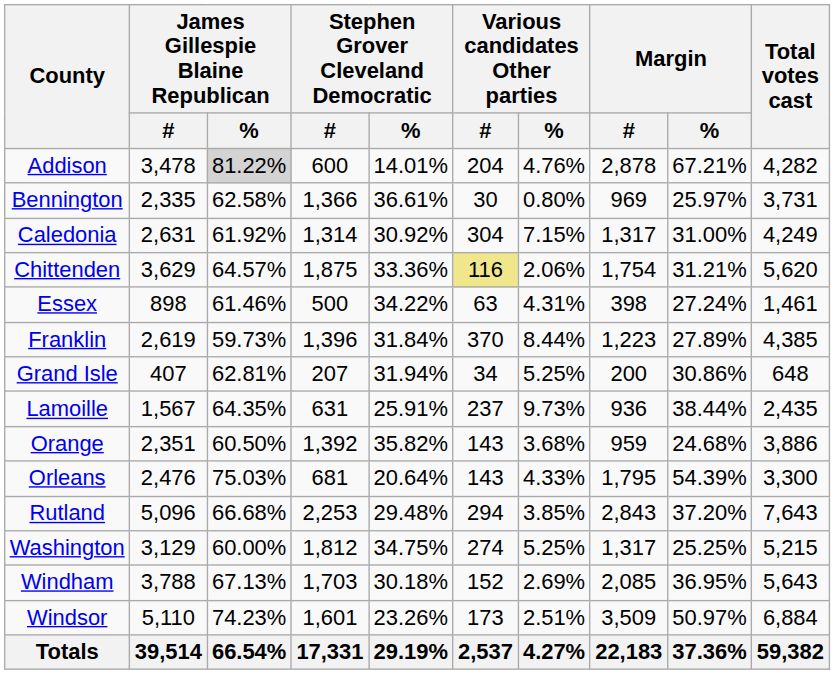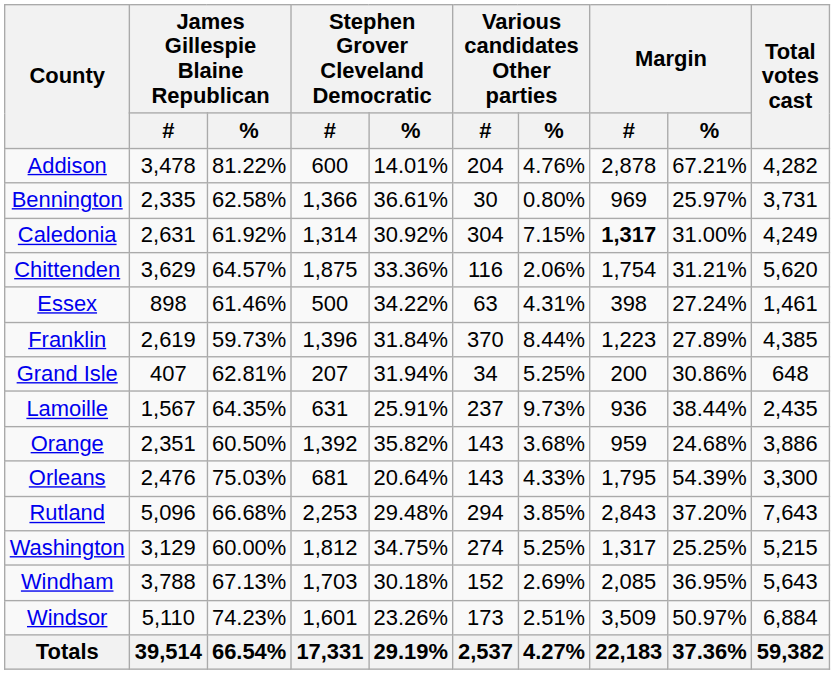(249, 165) lightgrey background -> (249, 165) no background
(629, 234) normal -> (629, 234) bold
(485, 269) khaki background -> (485, 269) no background
